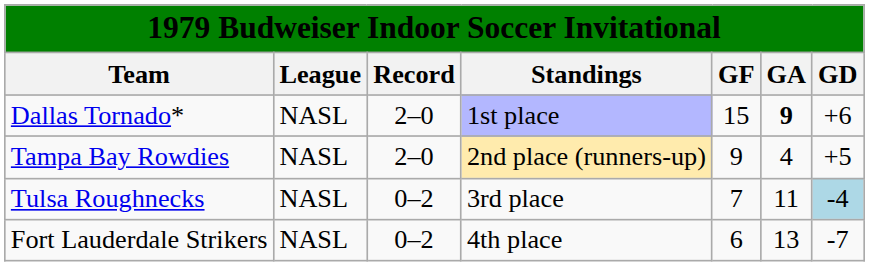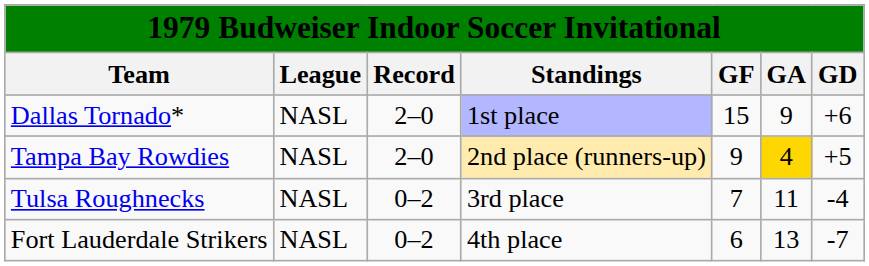(786, 115) bold -> (786, 115) normal
(786, 156) no background -> (786, 156) gold background
(838, 198) lightblue background -> (838, 198) no background
